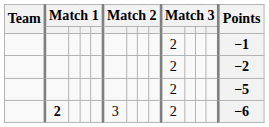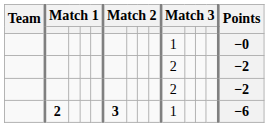(173, 44) 2 -> (173, 44) 1
(242, 44) −1 -> (242, 44) −0
(242, 89) −5 -> (242, 89) −2
(115, 111) normal -> (115, 111) bold
(173, 111) 2 -> (173, 111) 1
